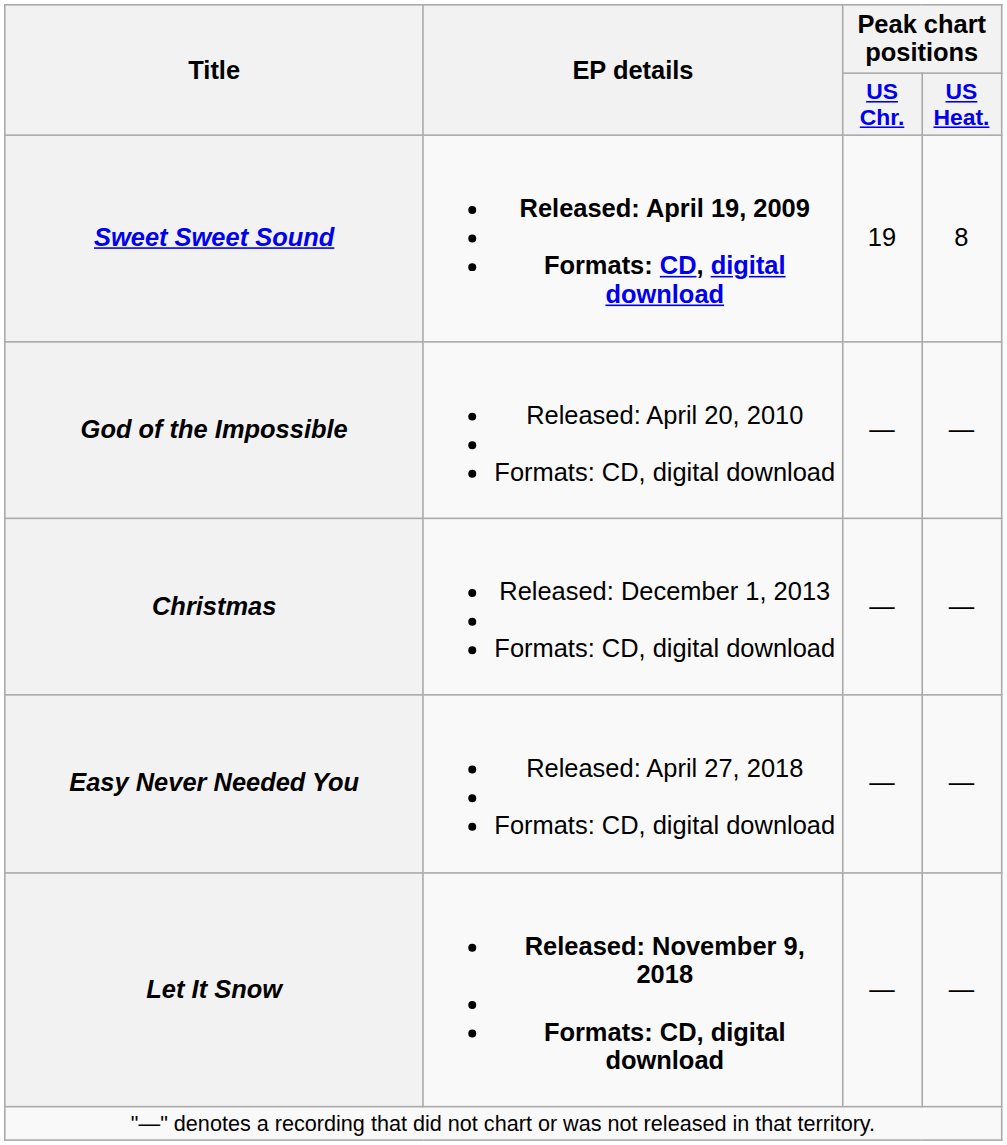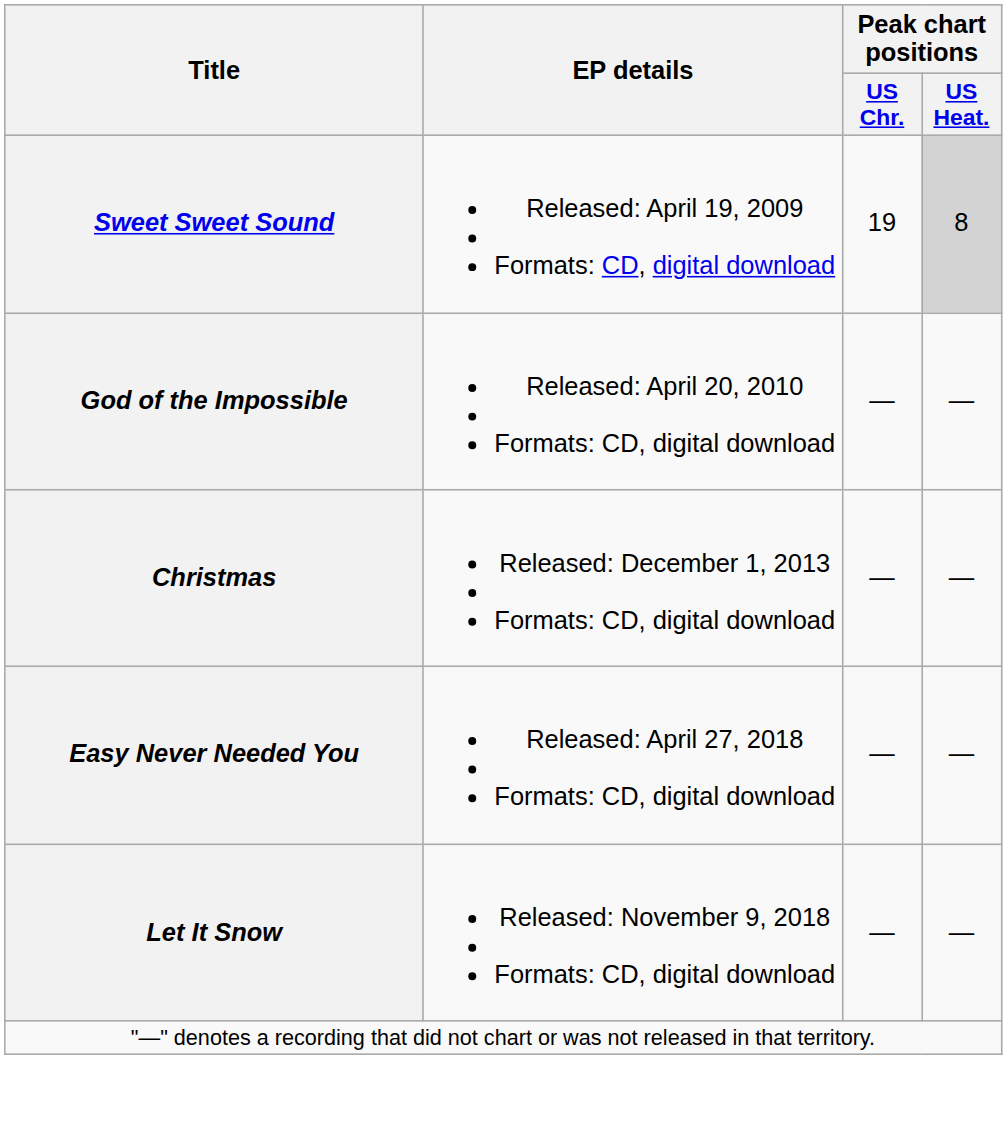(633, 253) bold -> (633, 238) normal
(961, 237) no background -> (961, 223) lightgrey background
(633, 1004) bold -> (633, 947) normal
